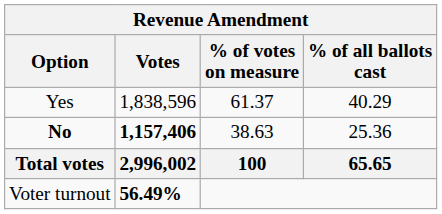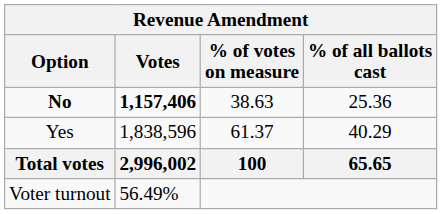rows swapped: (60, 102) <-> (60, 132)
(151, 193) bold -> (149, 193) normal
